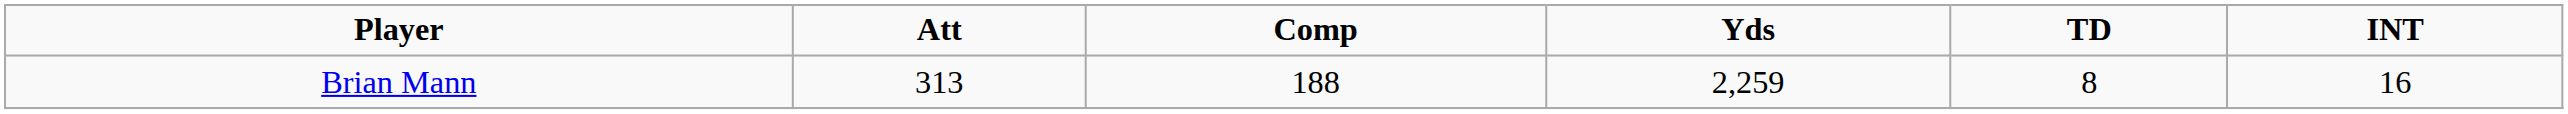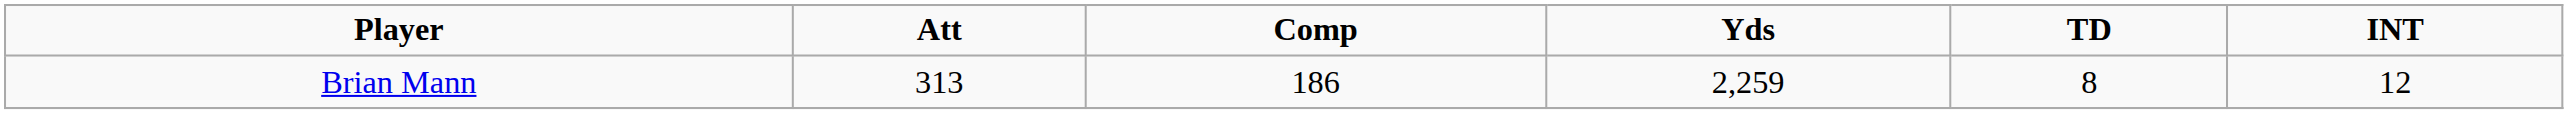(1316, 81) 188 -> (1316, 81) 186
(2395, 81) 16 -> (2395, 81) 12
